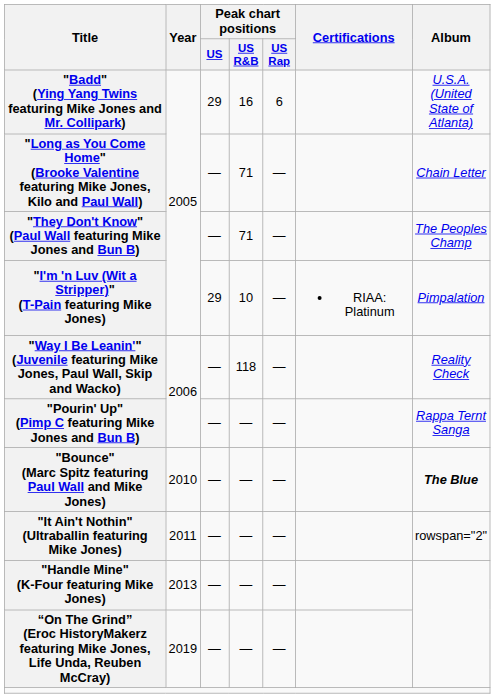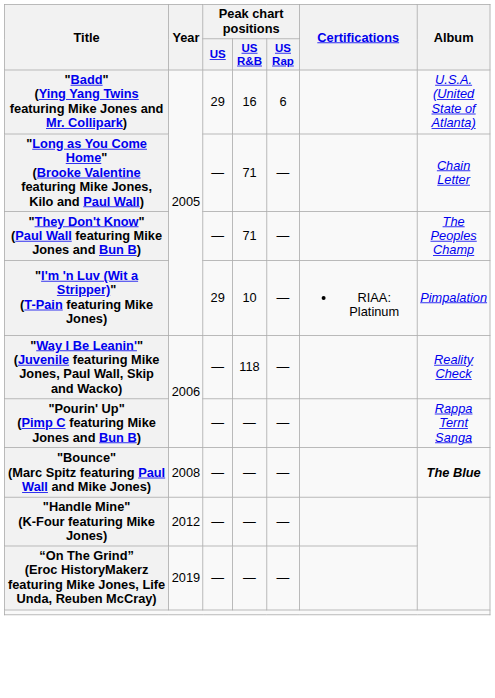(183, 479) 2010 -> (186, 472) 2008
- row: (85, 536)
(183, 585) 2013 -> (186, 521) 2012
